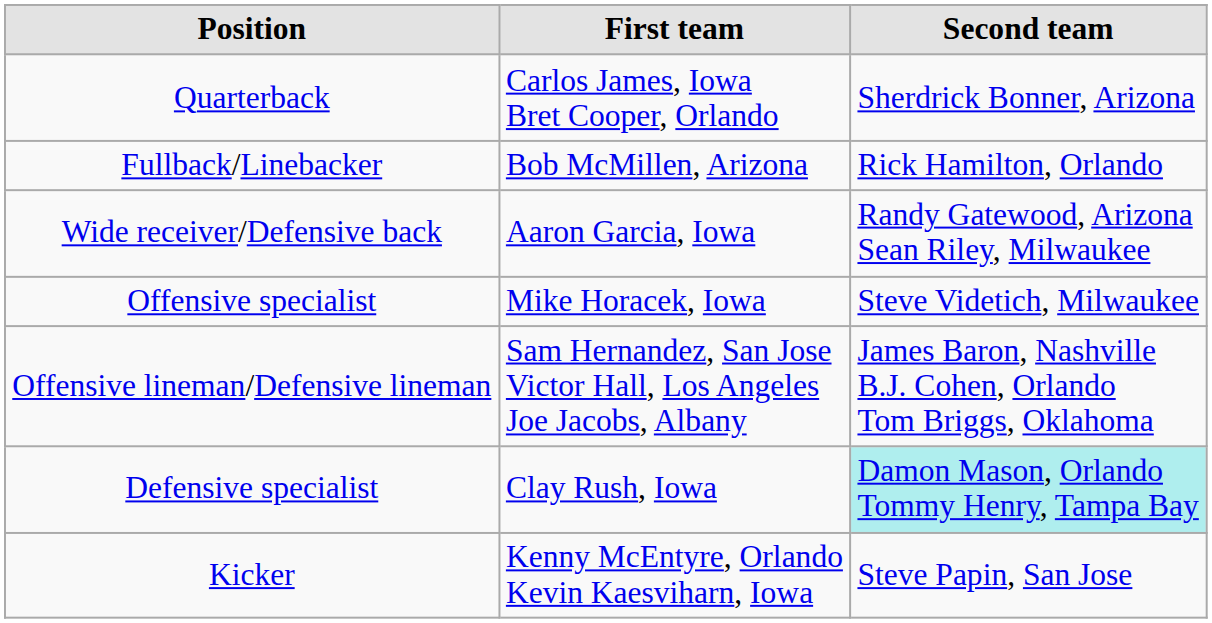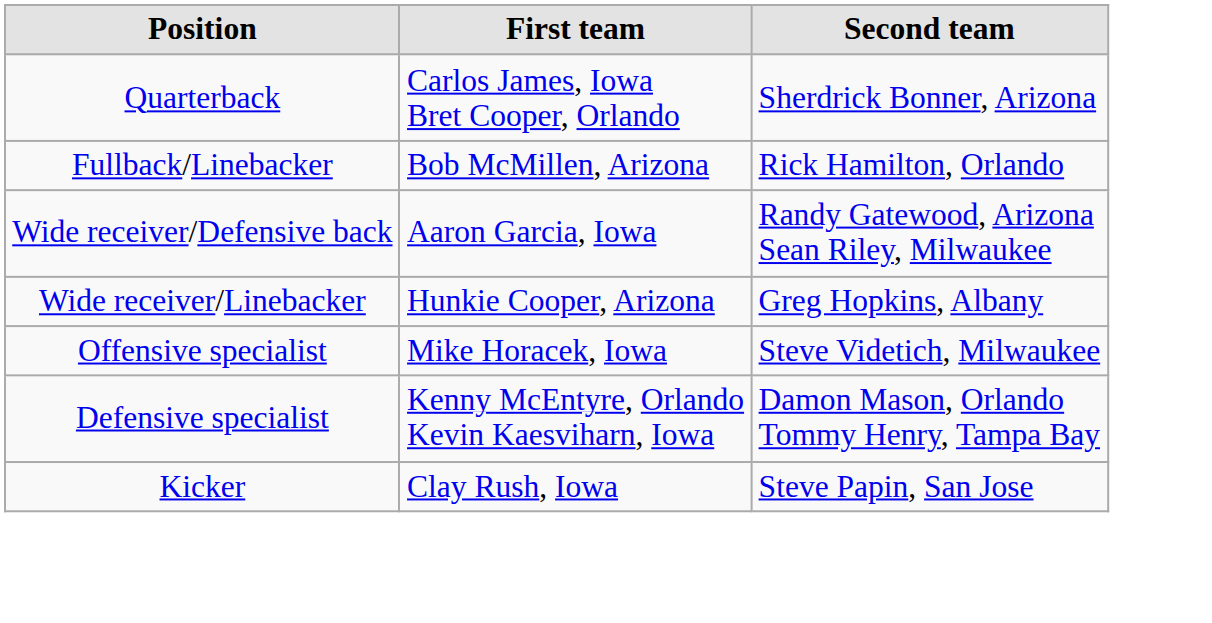+ row: (202, 300)
- row: (252, 385)
(611, 488) Clay Rush, Iowa -> (576, 418) Kenny McEntyre, Orlando Kevin Kaesviharn, Iowa
(1028, 488) paleturquoise background -> (929, 418) no background
(674, 574) Kenny McEntyre, Orlando Kevin Kaesviharn, Iowa -> (513, 485) Clay Rush, Iowa
